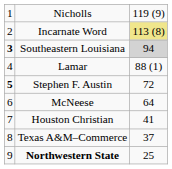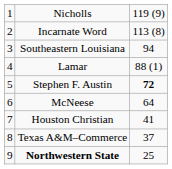(149, 31) khaki background -> (149, 31) no background
(10, 48) bold -> (10, 48) normal
(149, 48) lightgrey background -> (149, 48) no background
(10, 84) bold -> (10, 84) normal
(149, 84) normal -> (149, 84) bold
